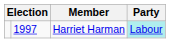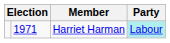(25, 29) 1997 -> (25, 29) 1971
